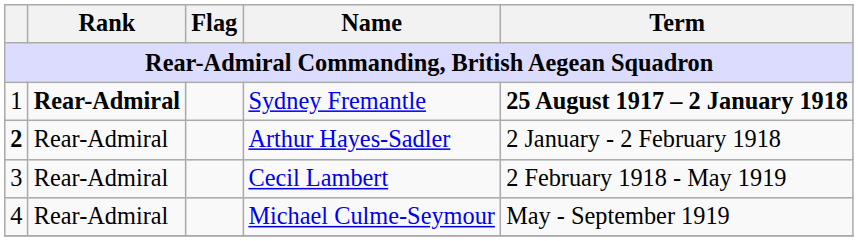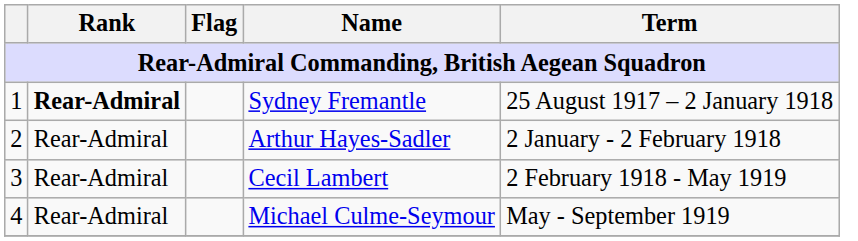(677, 100) bold -> (670, 100) normal
(16, 139) bold -> (16, 139) normal
